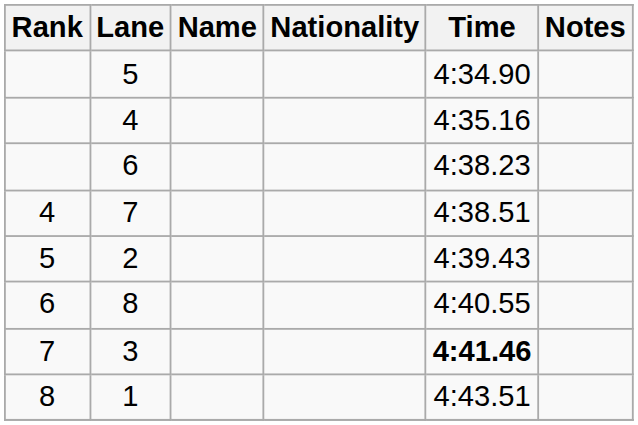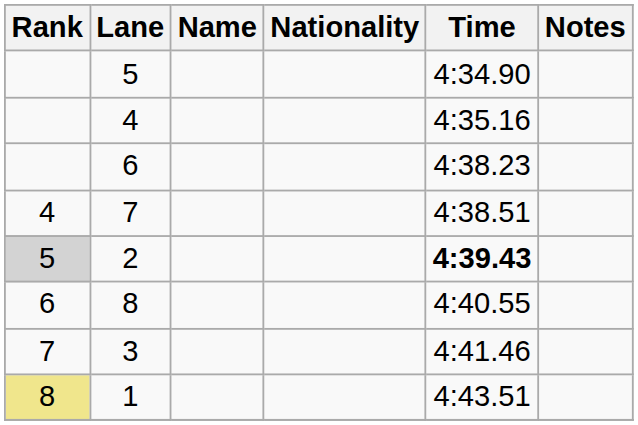(47, 258) no background -> (47, 258) lightgrey background
(482, 258) normal -> (482, 258) bold
(482, 350) bold -> (482, 350) normal
(47, 397) no background -> (47, 397) khaki background
